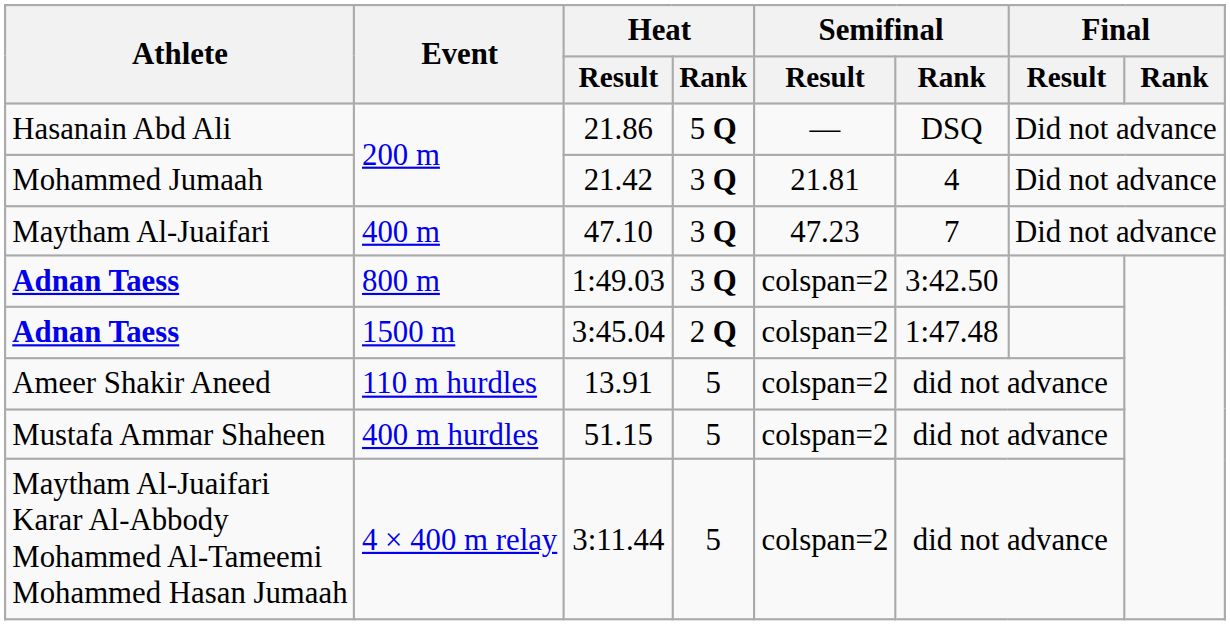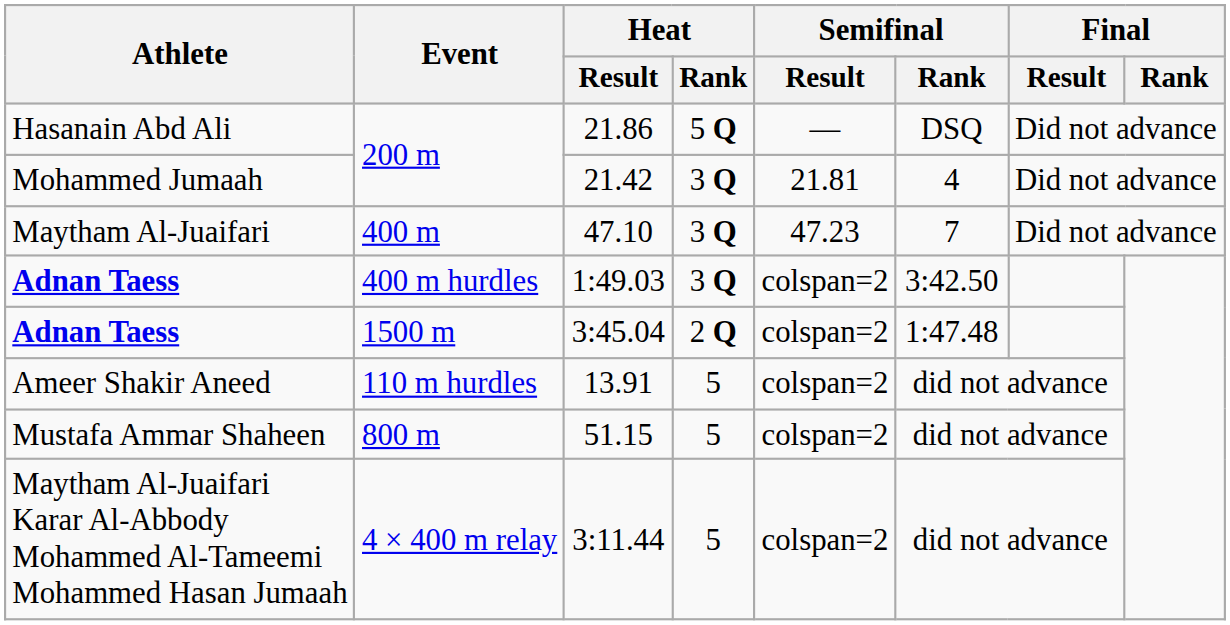(401, 281) 800 m -> (450, 281) 400 m hurdles
(450, 434) 400 m hurdles -> (401, 434) 800 m
